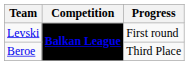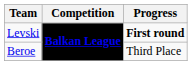(152, 32) normal -> (155, 32) bold
